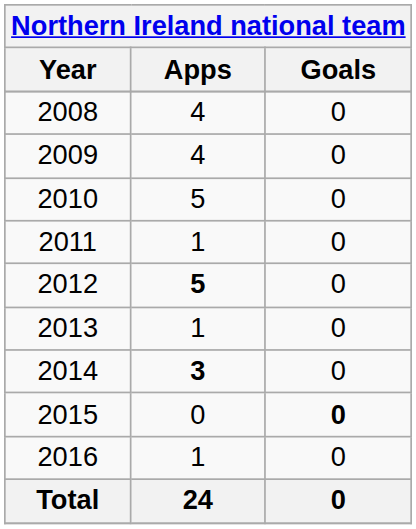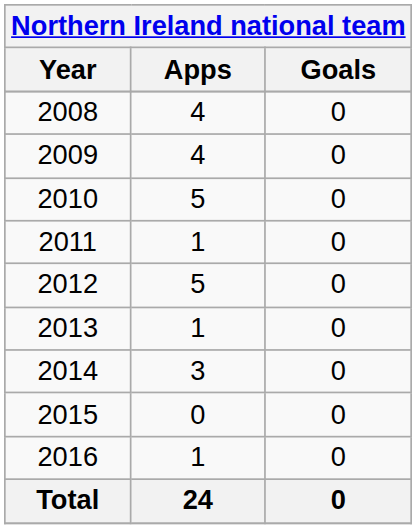(198, 284) bold -> (198, 284) normal
(198, 371) bold -> (198, 371) normal
(338, 414) bold -> (338, 414) normal
